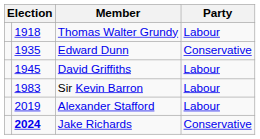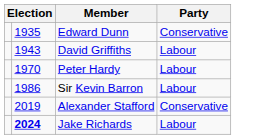- row: (118, 32)
(27, 69) 1945 -> (27, 50) 1943
+ row: (89, 69)
(27, 87) 1983 -> (27, 87) 1986
(202, 106) Labour -> (194, 106) Conservative
(218, 124) Conservative -> (178, 124) Labour
